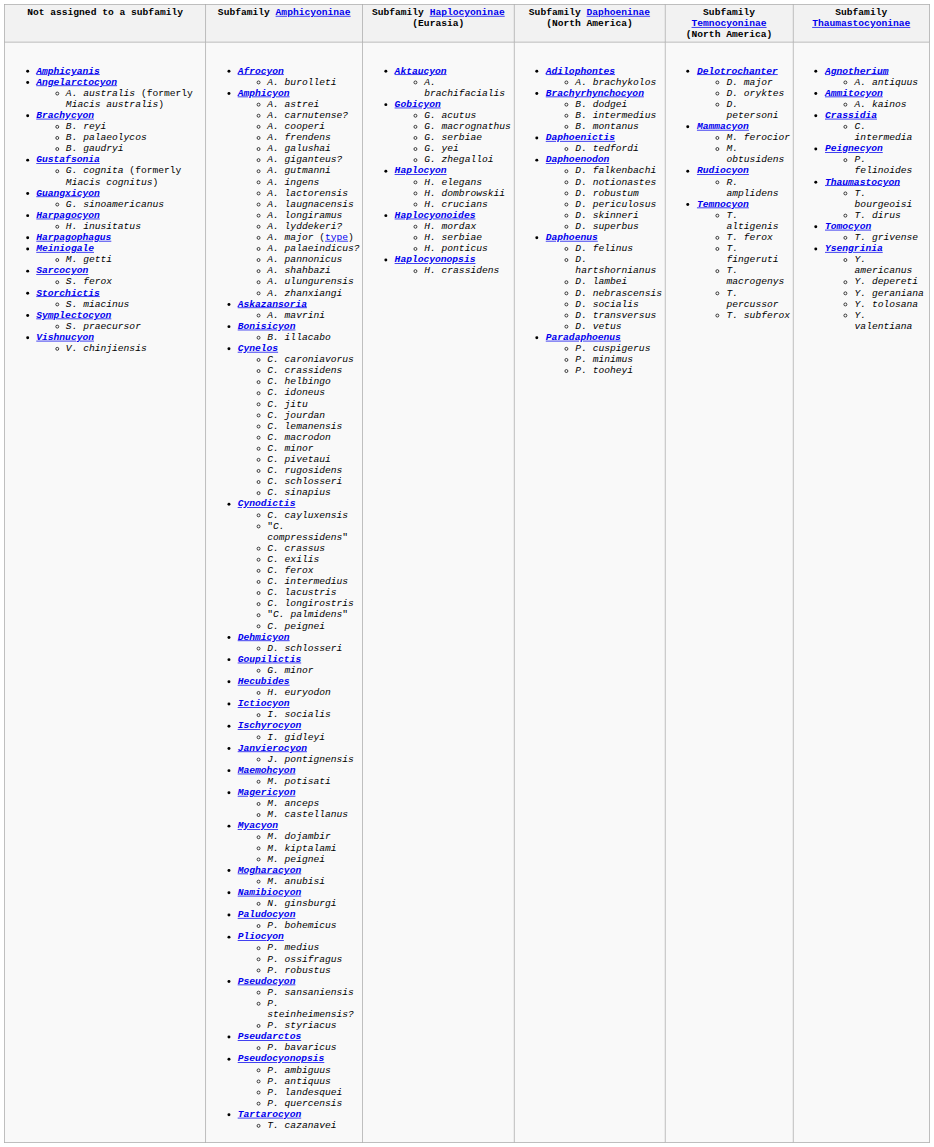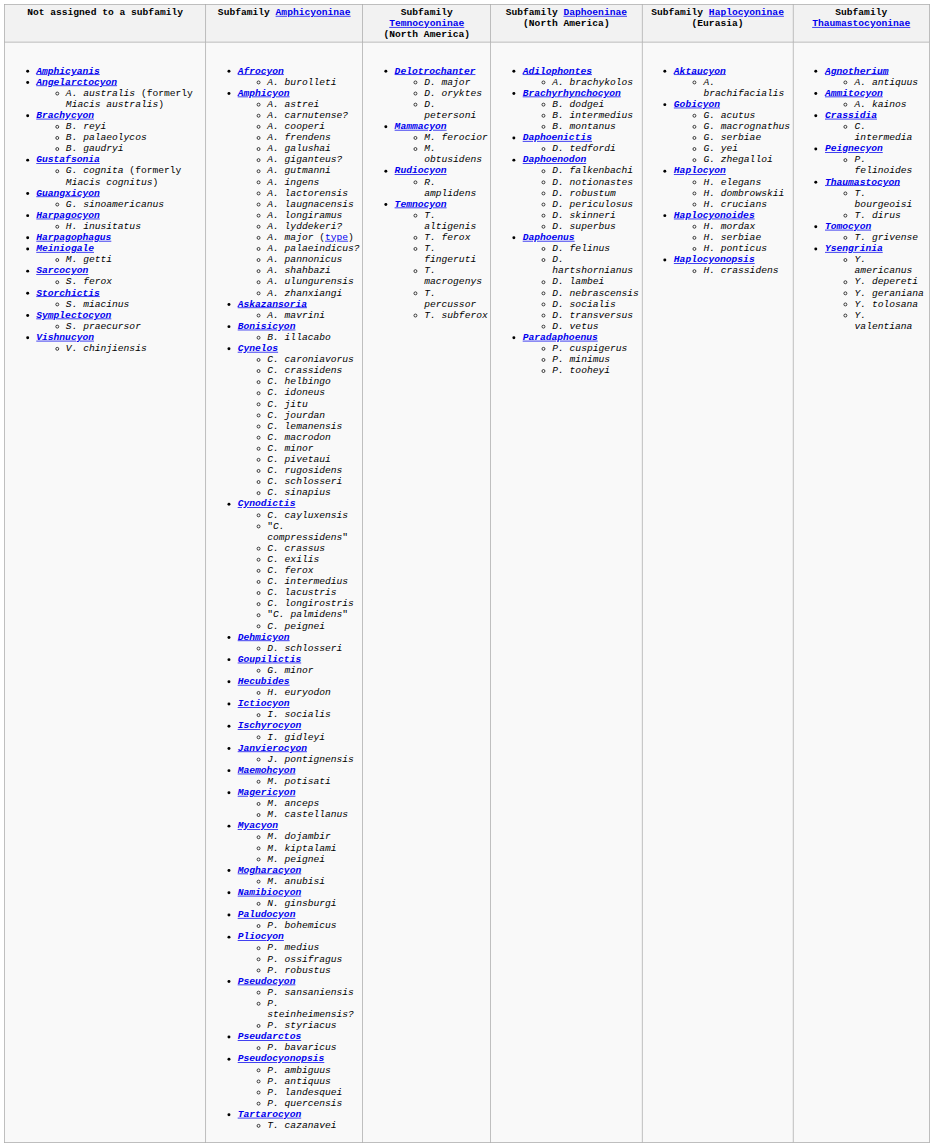columns swapped: (438, 18) <-> (729, 23)
